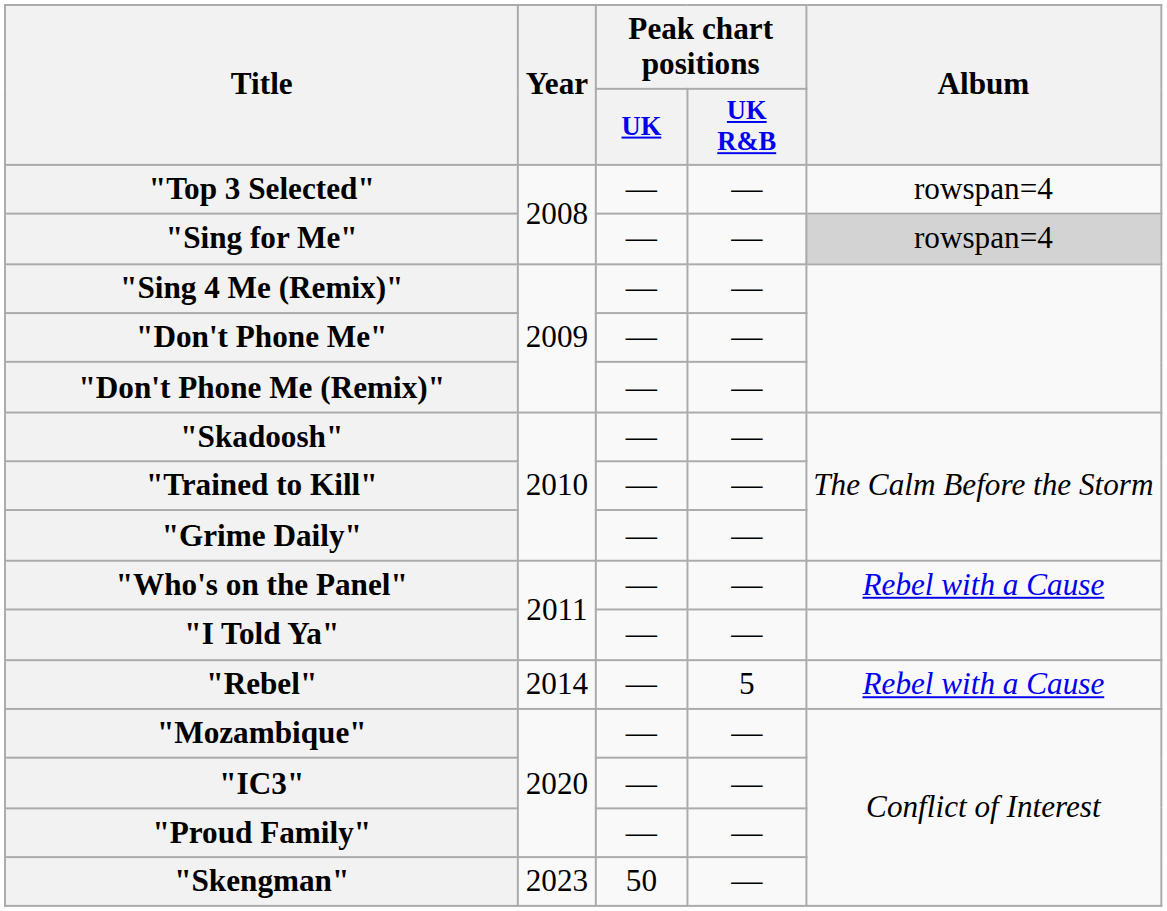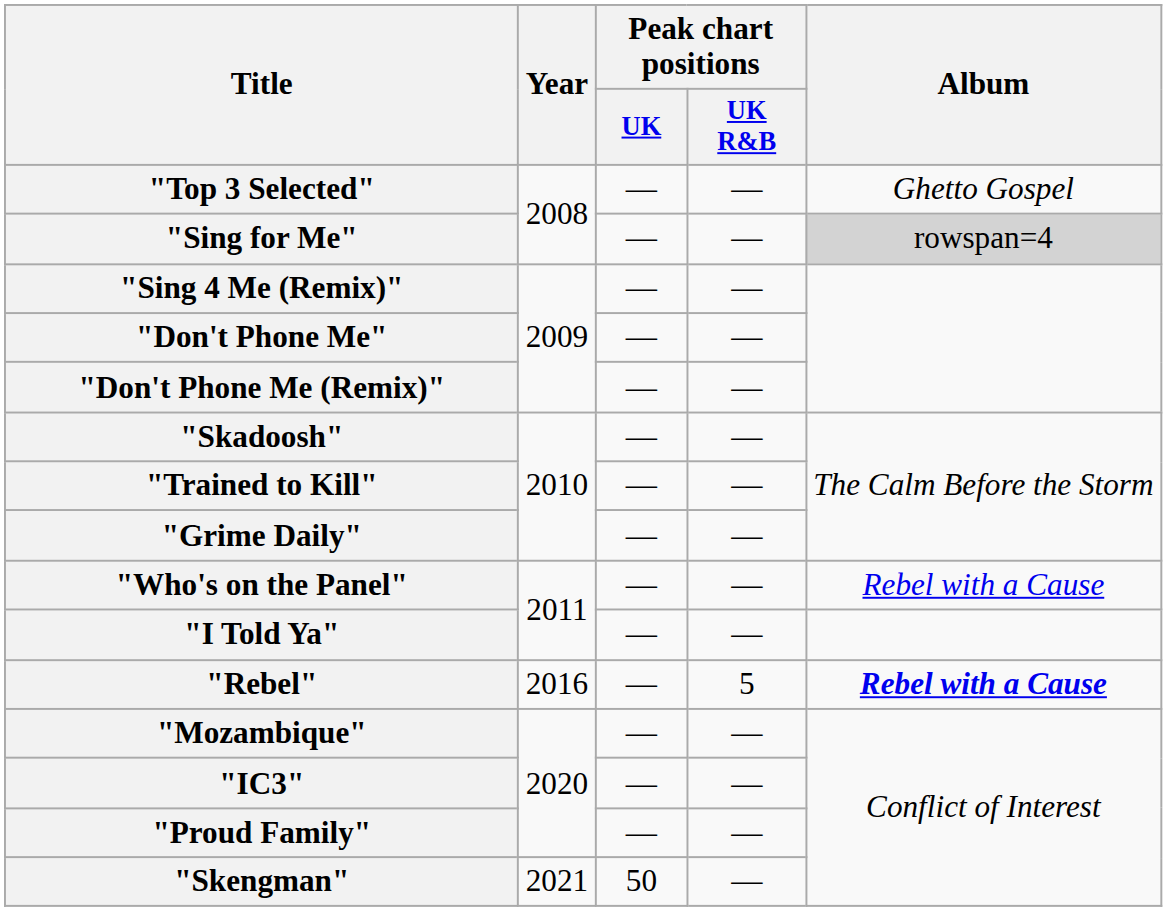(983, 188) rowspan=4 -> (983, 188) Ghetto Gospel
(557, 683) 2014 -> (557, 683) 2016
(983, 683) normal -> (983, 683) bold
(557, 881) 2023 -> (557, 881) 2021
